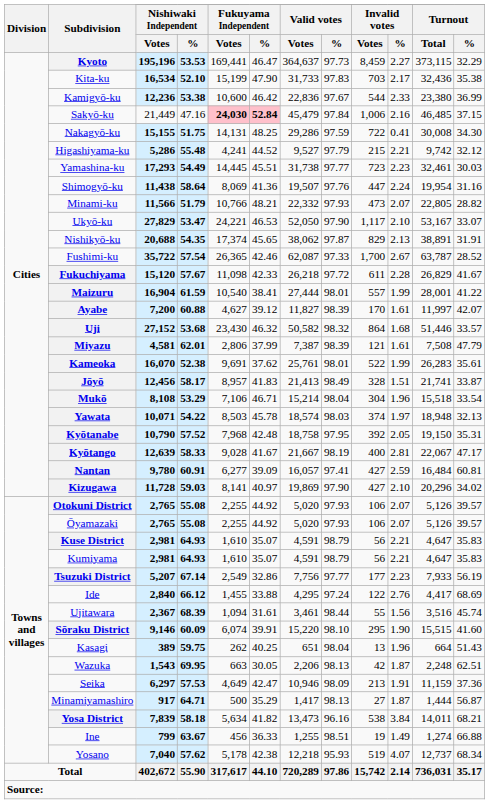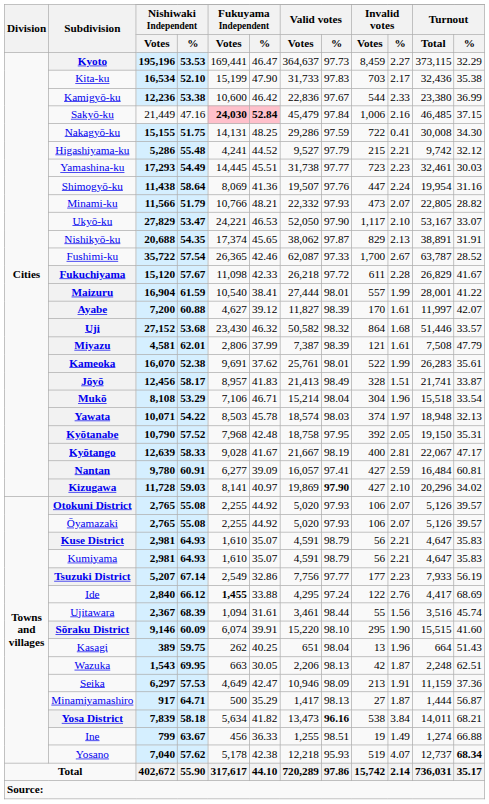(337, 487) normal -> (337, 487) bold
(234, 594) normal -> (234, 594) bold
(337, 718) normal -> (337, 718) bold
(469, 754) normal -> (469, 754) bold
